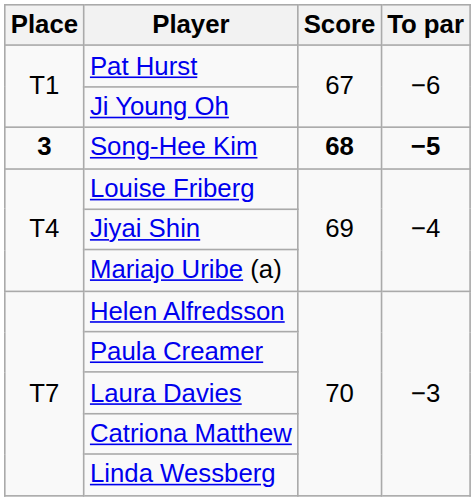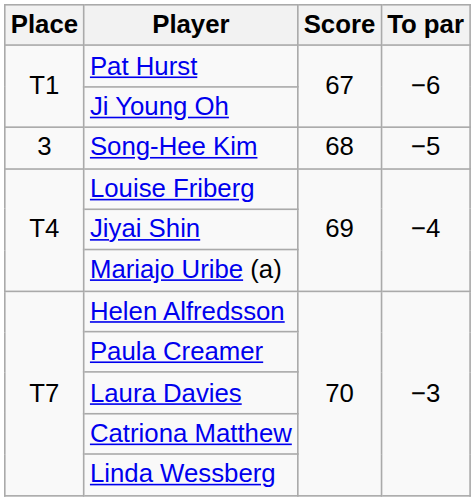(44, 147) bold -> (44, 147) normal
(339, 147) bold -> (339, 147) normal
(426, 147) bold -> (426, 147) normal
